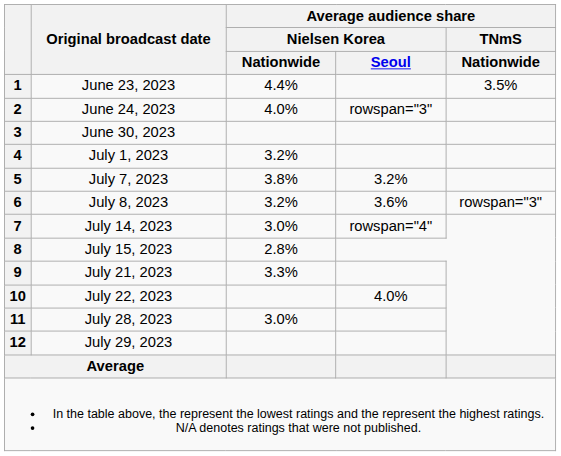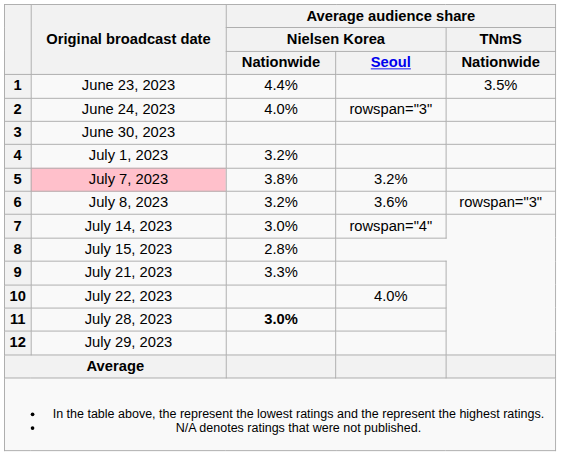(128, 179) no background -> (128, 179) pink background
(281, 319) normal -> (281, 319) bold
